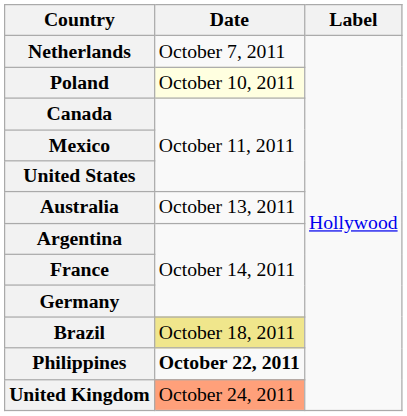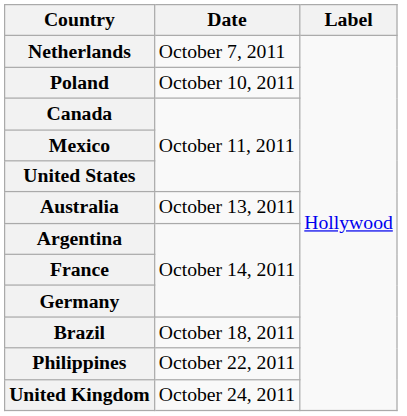(227, 82) lightyellow background -> (227, 82) no background
(227, 332) khaki background -> (227, 332) no background
(229, 363) bold -> (227, 363) normal
(227, 394) lightsalmon background -> (227, 394) no background
